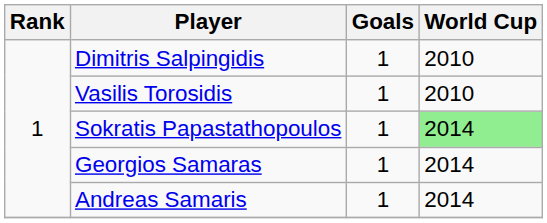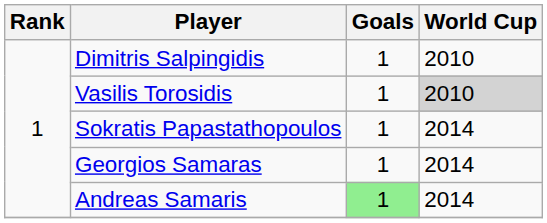(449, 93) no background -> (449, 93) lightgrey background
(449, 128) lightgreen background -> (449, 128) no background
(383, 199) no background -> (383, 199) lightgreen background
